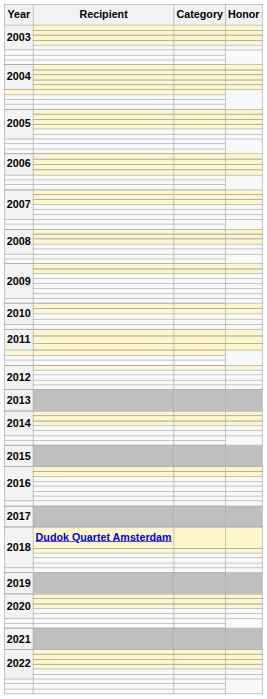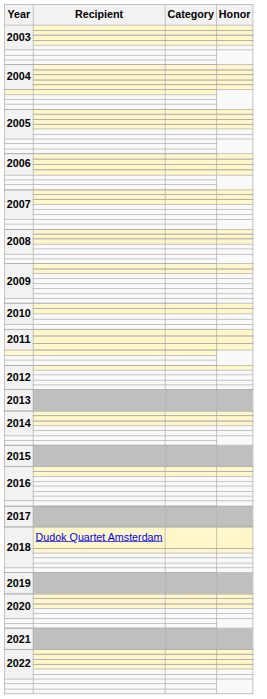(104, 537) bold -> (99, 537) normal
